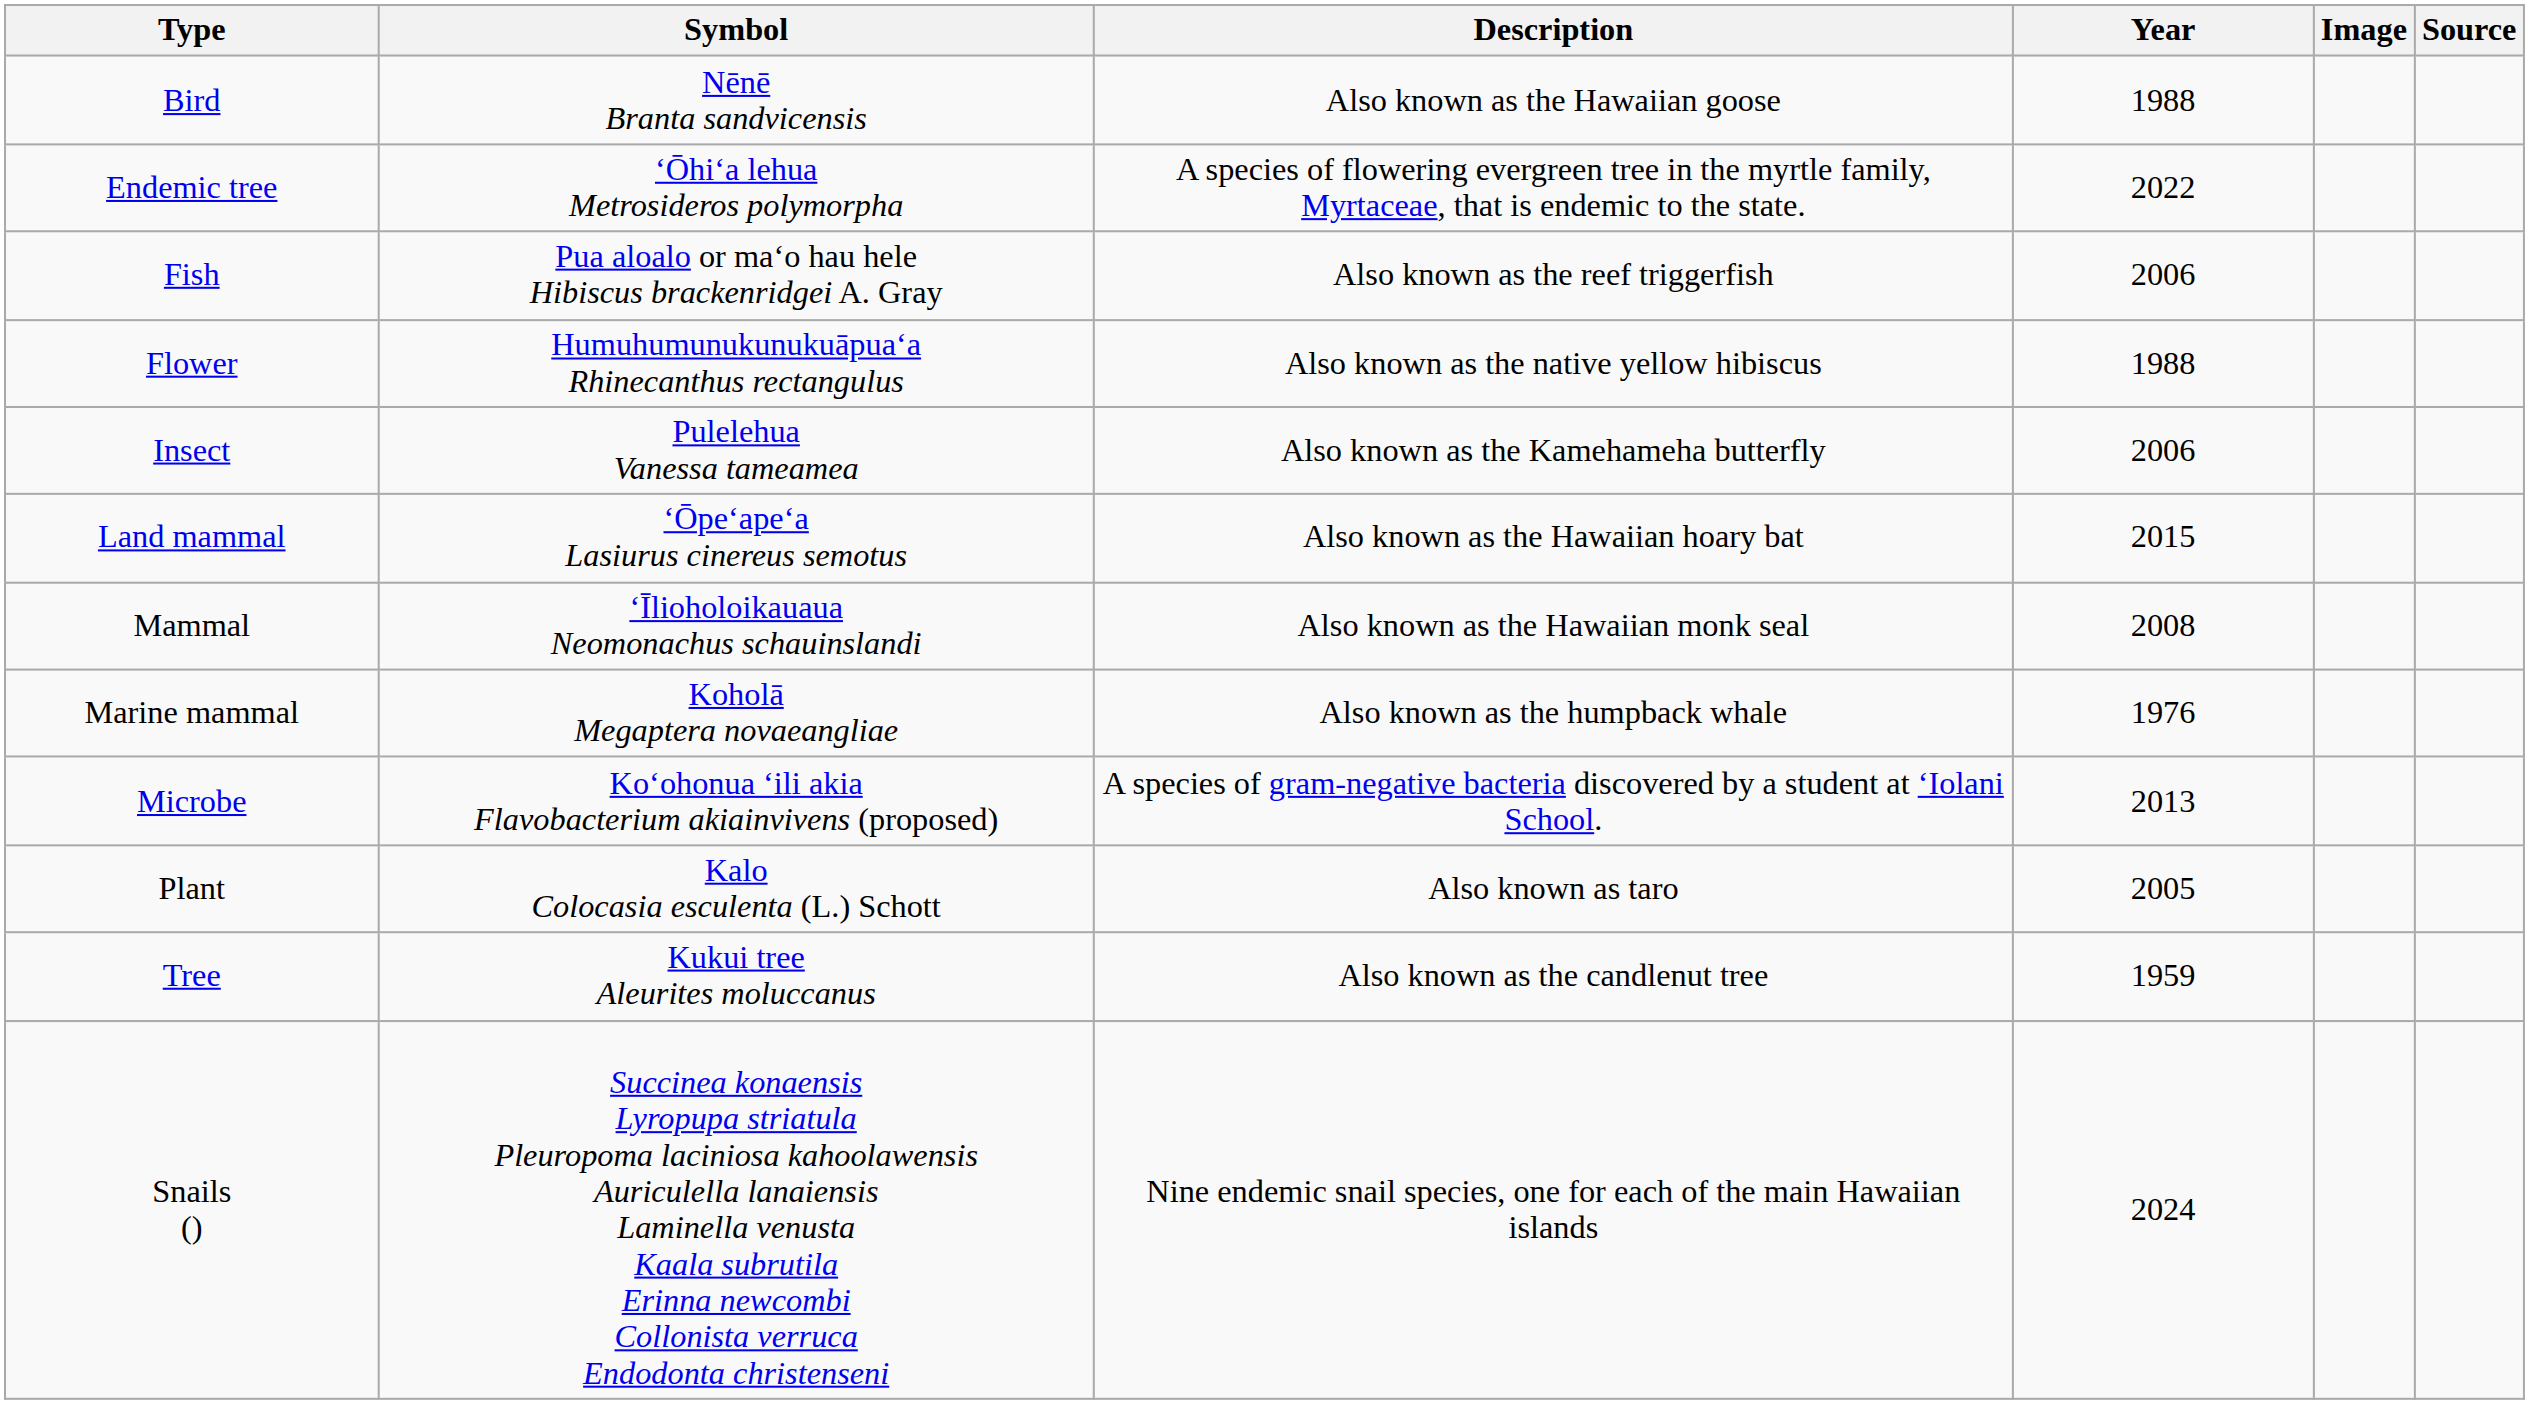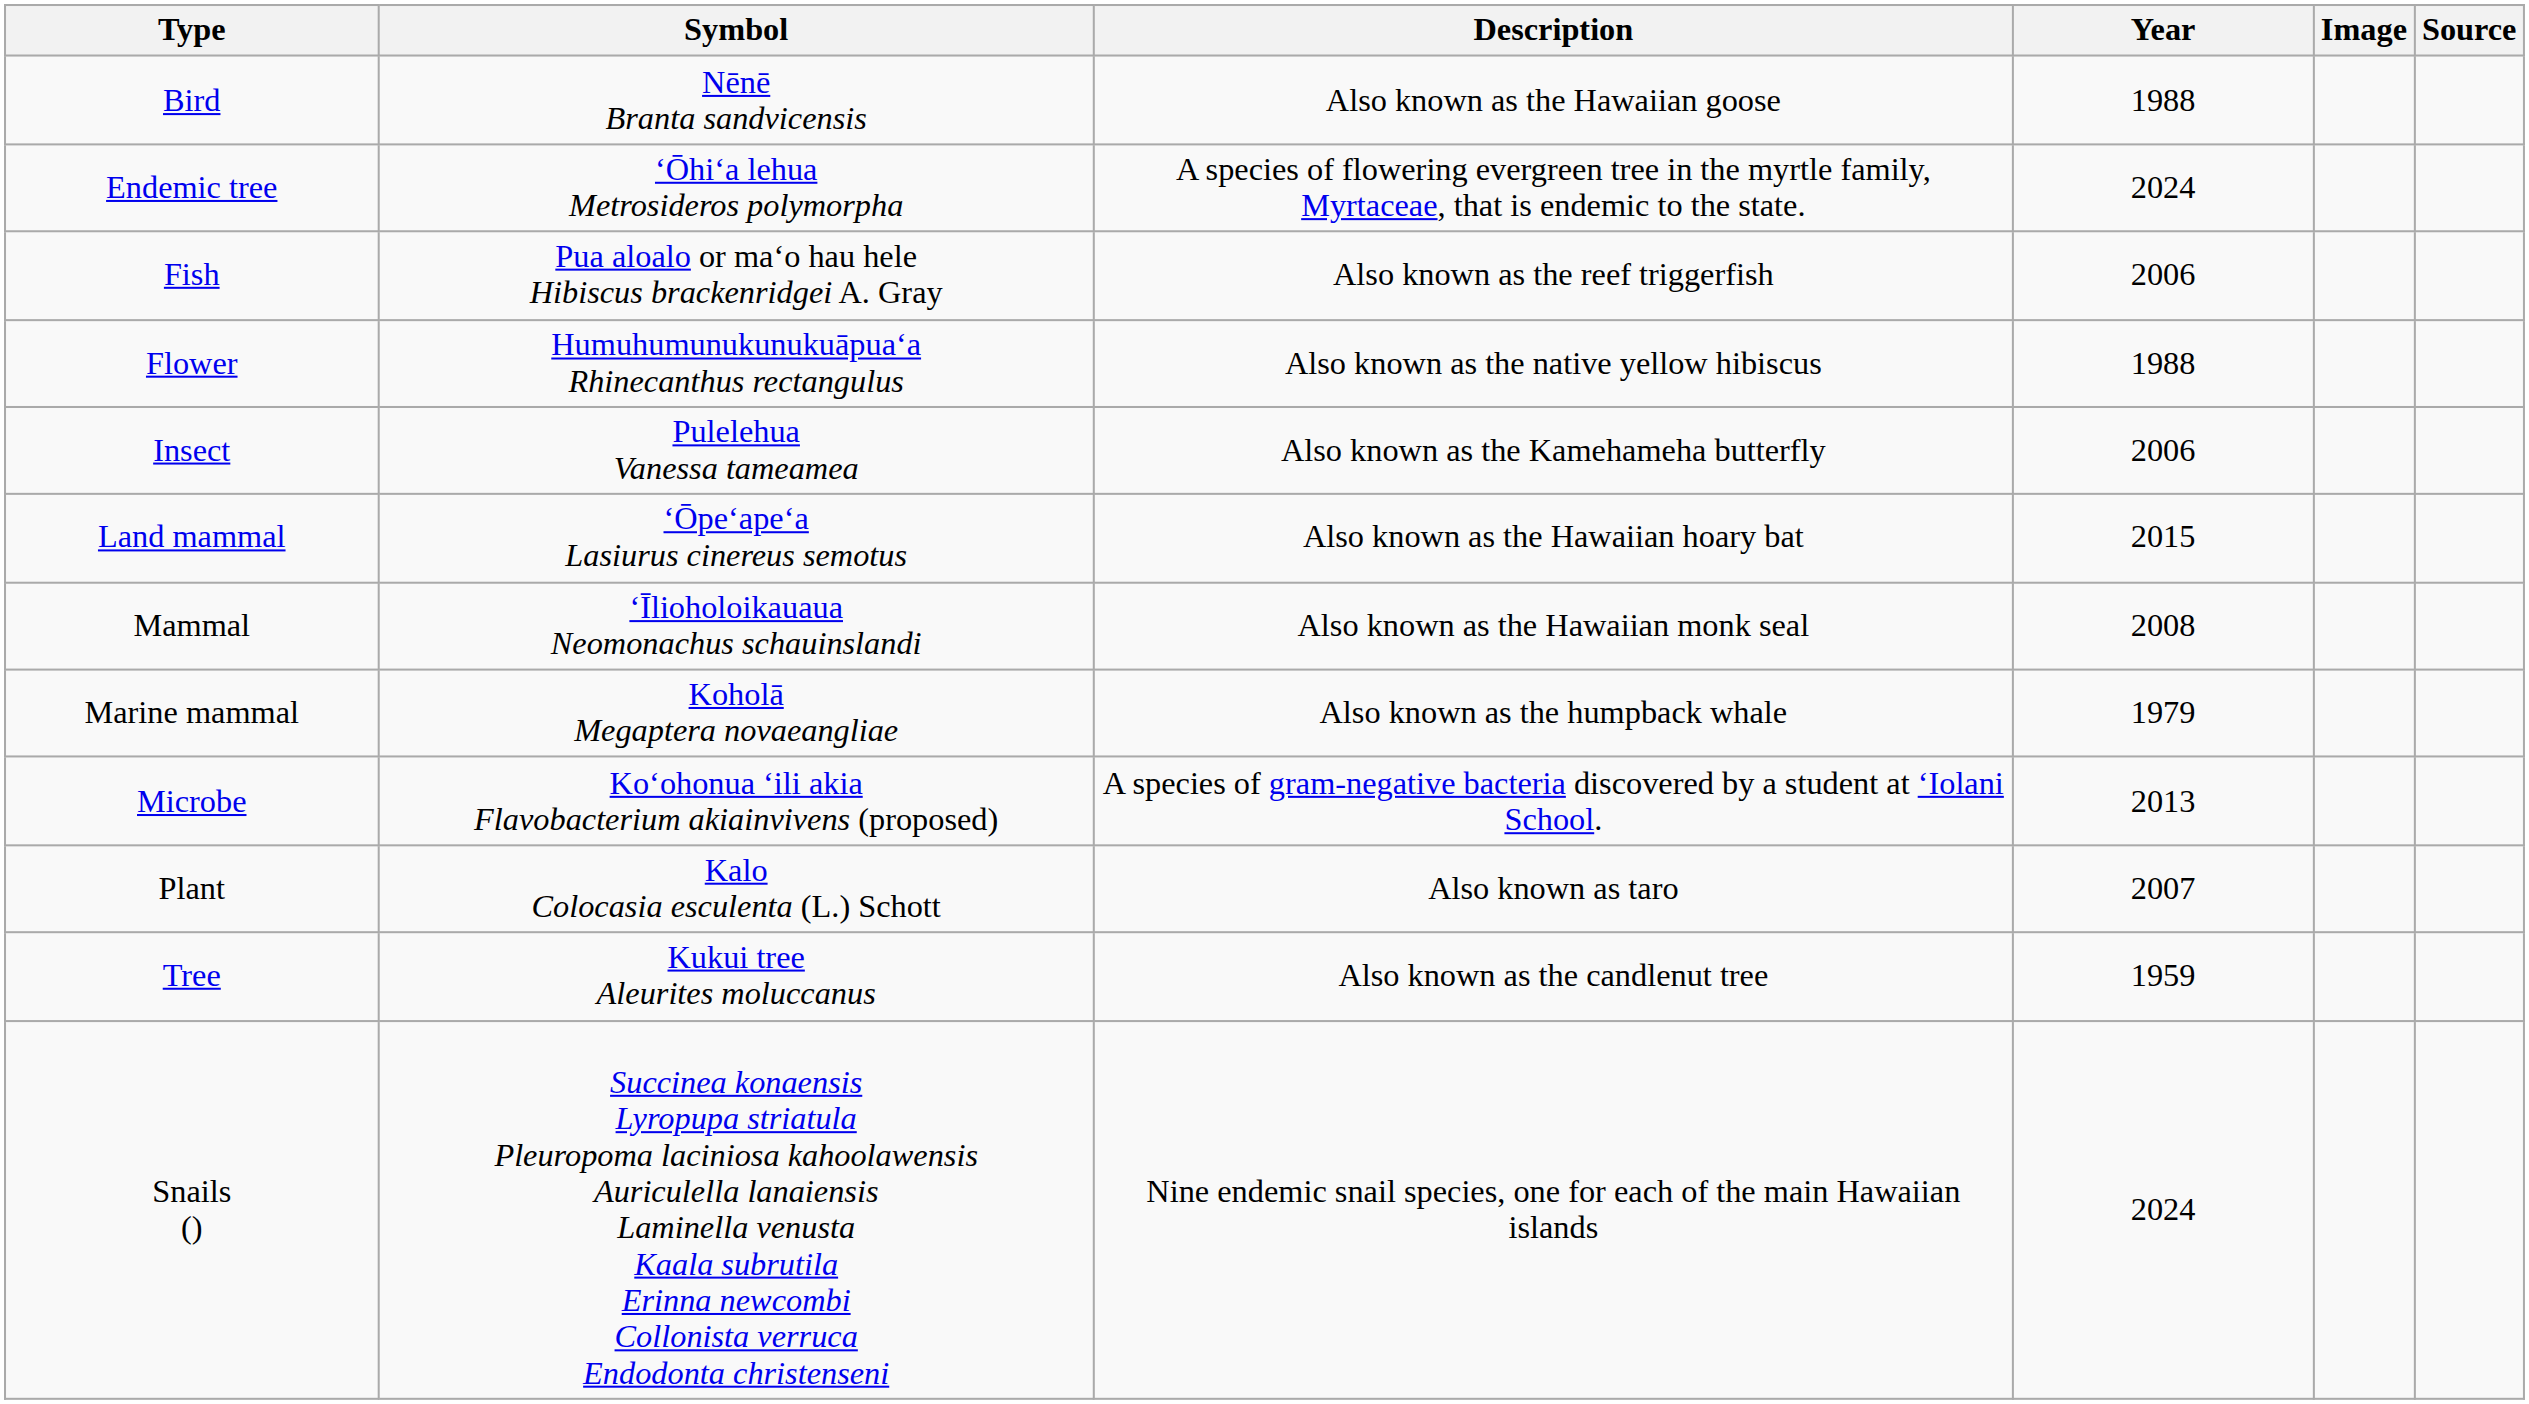(2163, 187) 2022 -> (2163, 187) 2024
(2163, 712) 1976 -> (2163, 712) 1979
(2163, 888) 2005 -> (2163, 888) 2007
